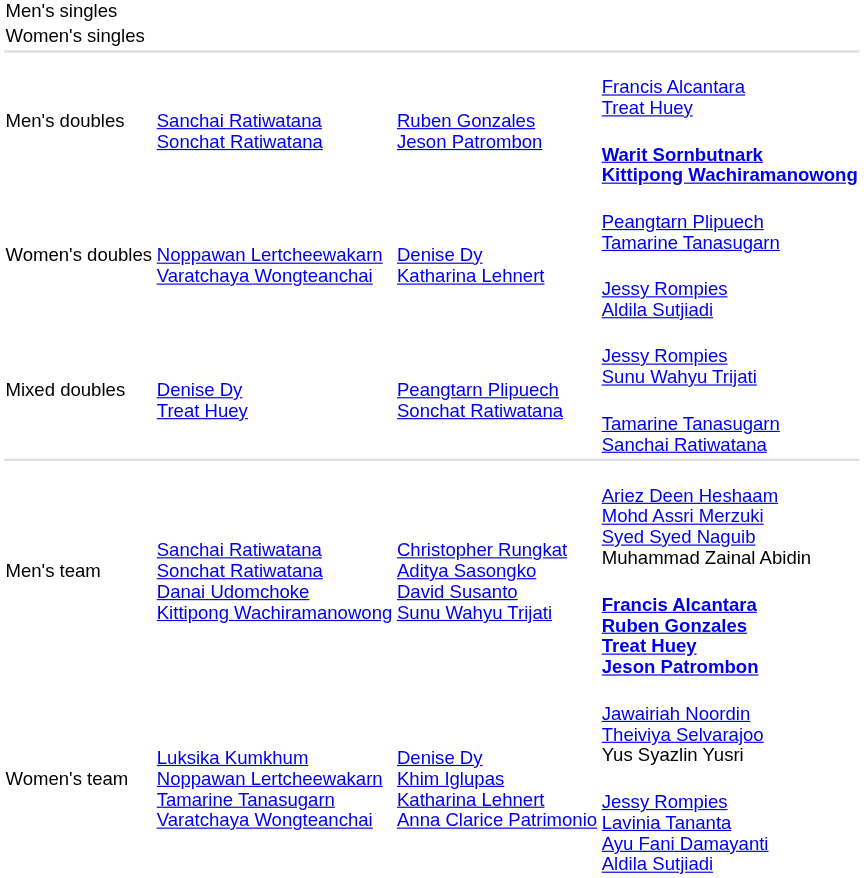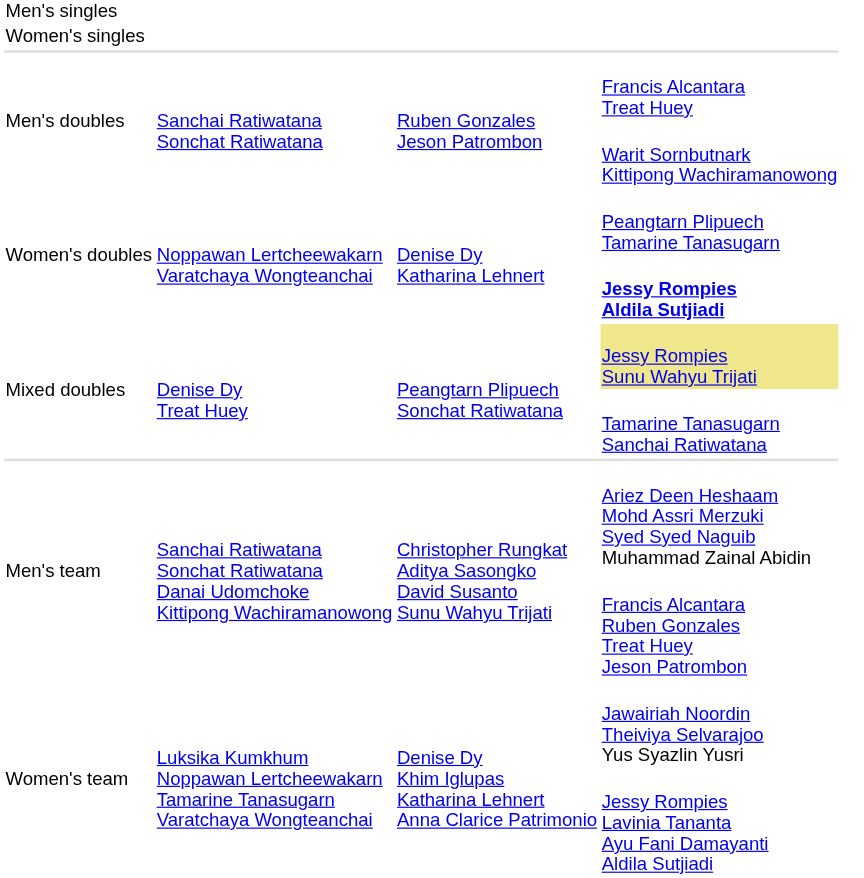(730, 165) bold -> (720, 165) normal
(665, 299) normal -> (669, 299) bold
(679, 366) no background -> (679, 366) khaki background
(680, 636) bold -> (674, 636) normal
